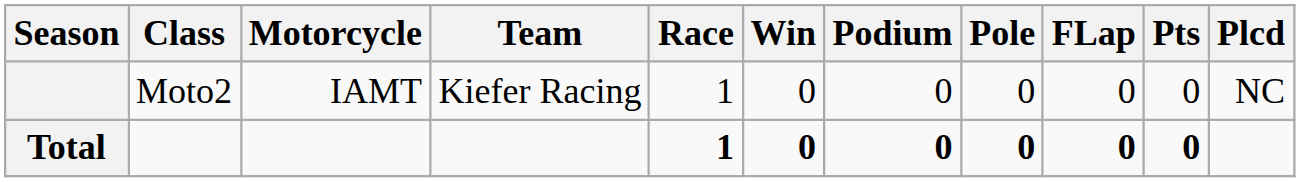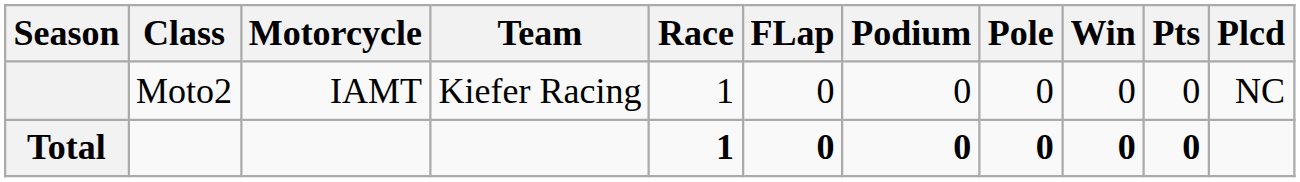columns swapped: (783, 33) <-> (1094, 33)
